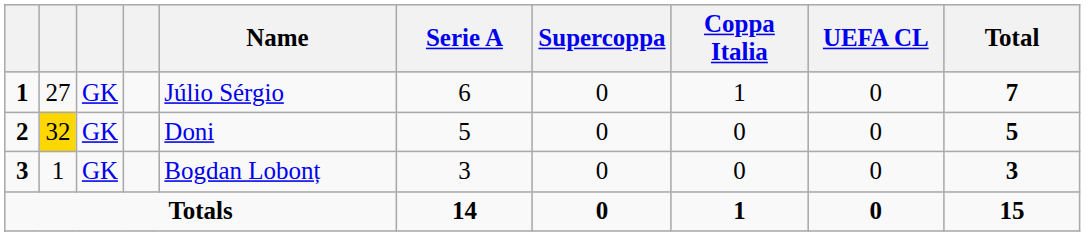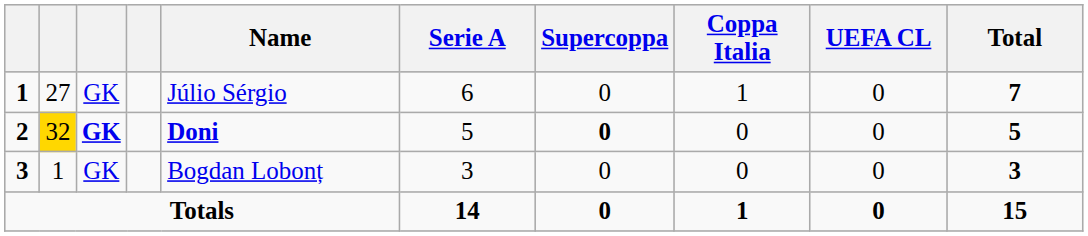(100, 131) normal -> (101, 131) bold
(189, 131) normal -> (193, 131) bold
(602, 131) normal -> (605, 131) bold
